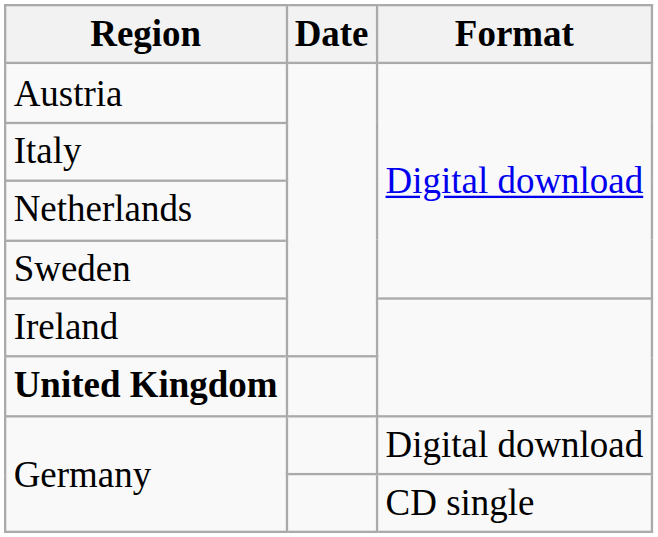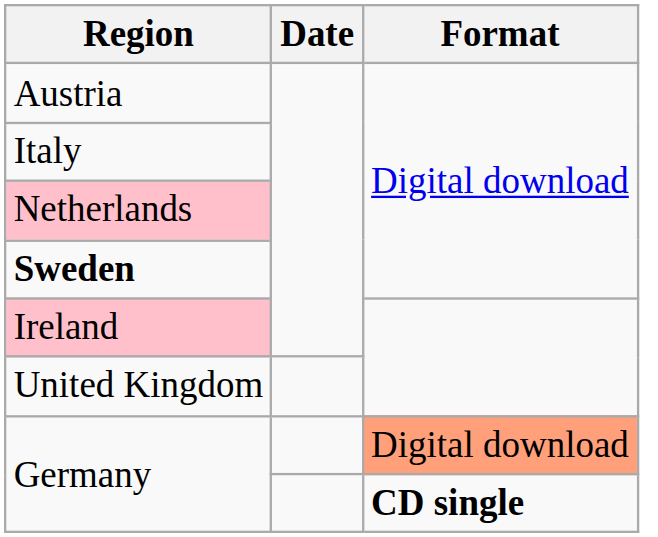(103, 209) no background -> (103, 209) pink background
(72, 268) normal -> (74, 268) bold
(66, 326) no background -> (66, 326) pink background
(146, 385) bold -> (138, 385) normal
(514, 444) no background -> (500, 444) lightsalmon background
(460, 502) normal -> (448, 502) bold
